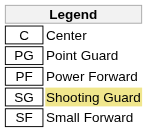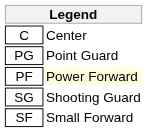(92, 76) no background -> (92, 76) lightyellow background
(93, 97) khaki background -> (93, 97) no background
